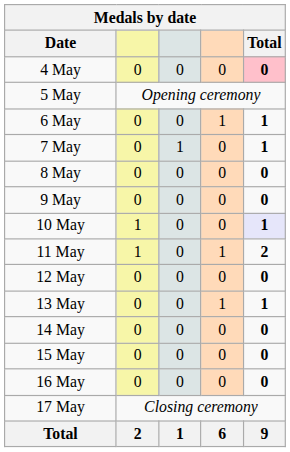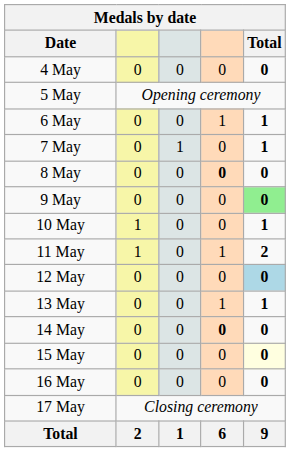(264, 69) pink background -> (264, 69) no background
(222, 173) normal -> (222, 173) bold
(264, 199) no background -> (264, 199) lightgreen background
(264, 225) lavender background -> (264, 225) no background
(264, 277) no background -> (264, 277) lightblue background
(222, 329) normal -> (222, 329) bold
(264, 355) no background -> (264, 355) lightyellow background
